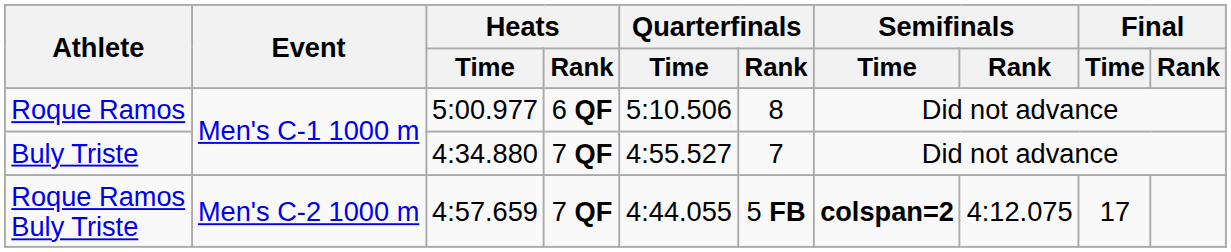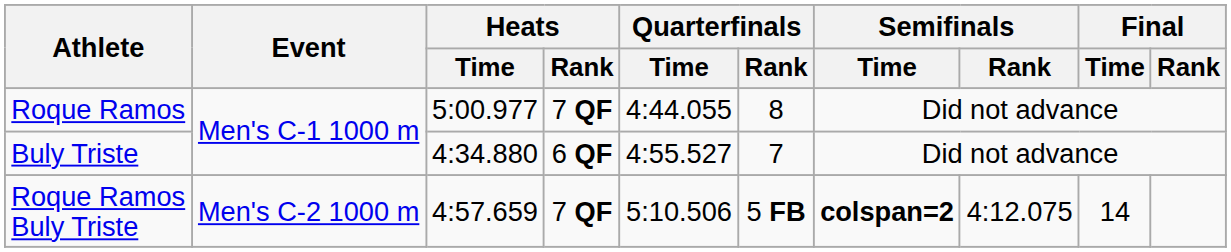(582, 110) 6 QF -> (582, 110) 7 QF
(679, 110) 5:10.506 -> (679, 110) 4:44.055
(582, 153) 7 QF -> (582, 153) 6 QF
(679, 212) 4:44.055 -> (679, 212) 5:10.506
(1115, 212) 17 -> (1115, 212) 14
